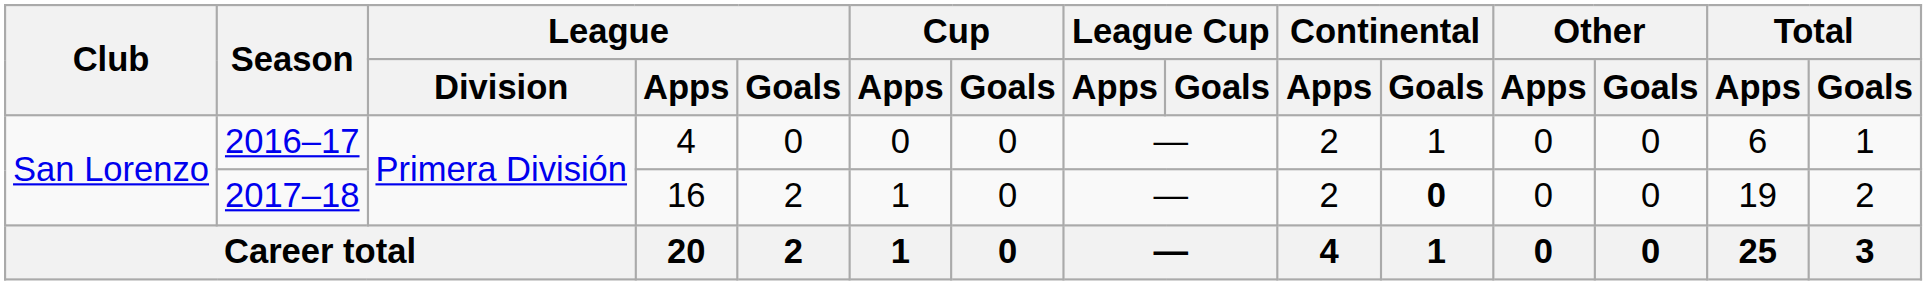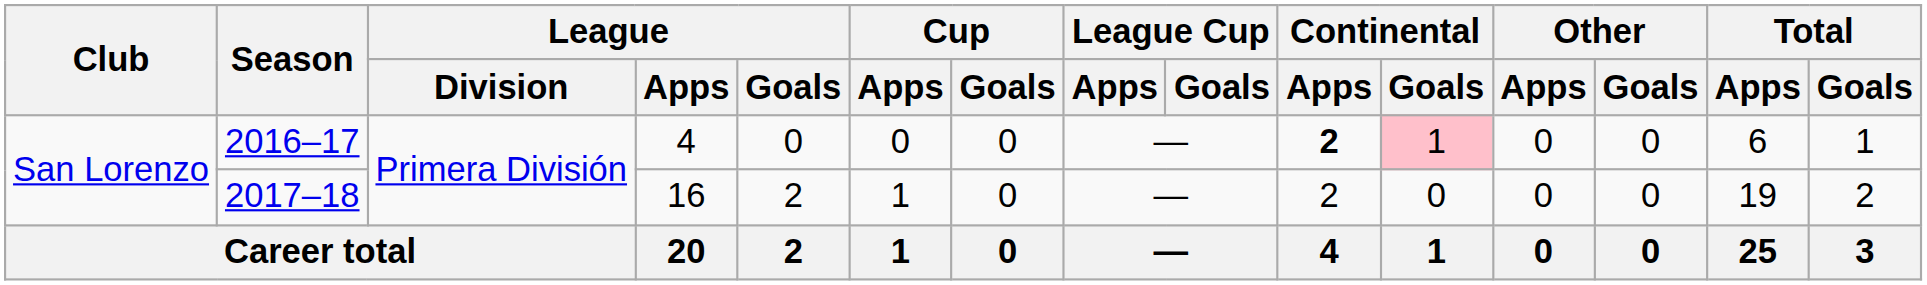(1329, 141) normal -> (1329, 141) bold
(1436, 141) no background -> (1436, 141) pink background
(1436, 196) bold -> (1436, 196) normal
